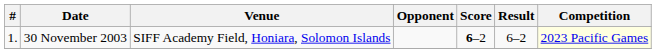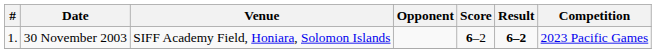(516, 37) normal -> (516, 37) bold
(594, 37) lightyellow background -> (594, 37) no background
